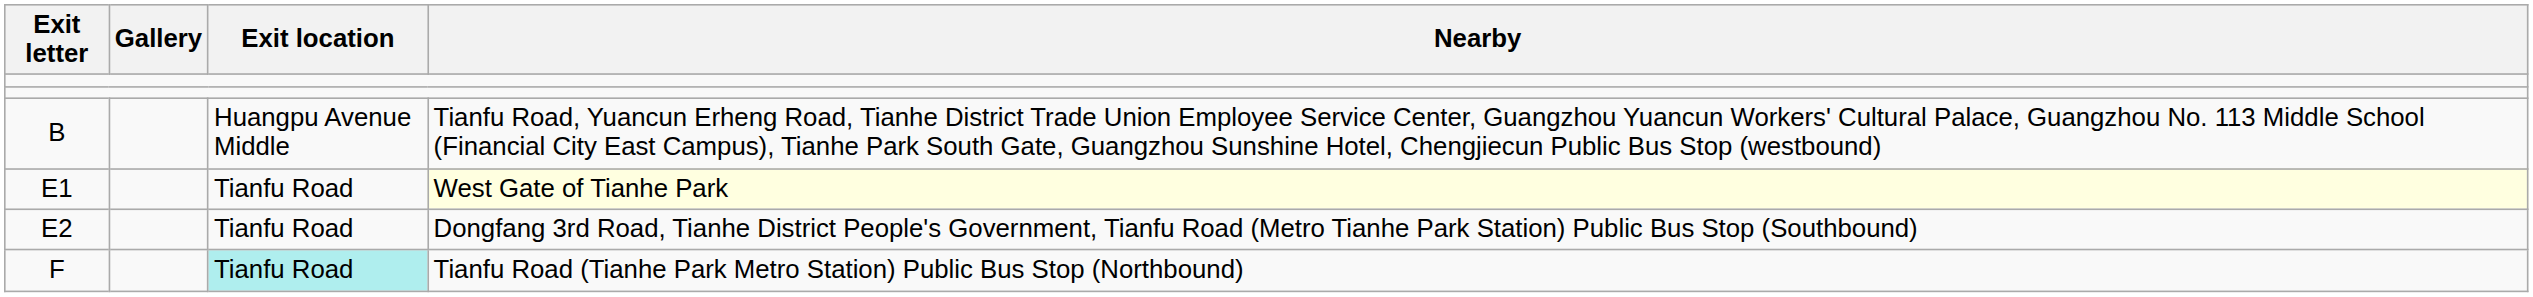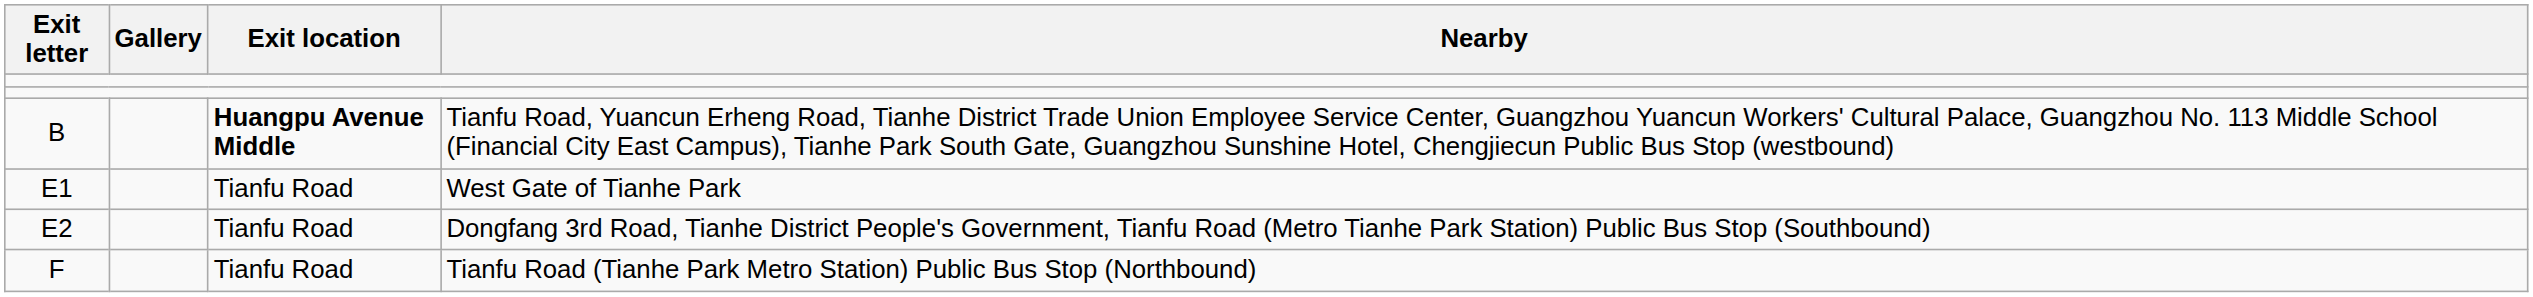(313, 132) normal -> (319, 132) bold
(581, 188) lightyellow background -> (594, 188) no background
(284, 270) paleturquoise background -> (284, 270) no background
